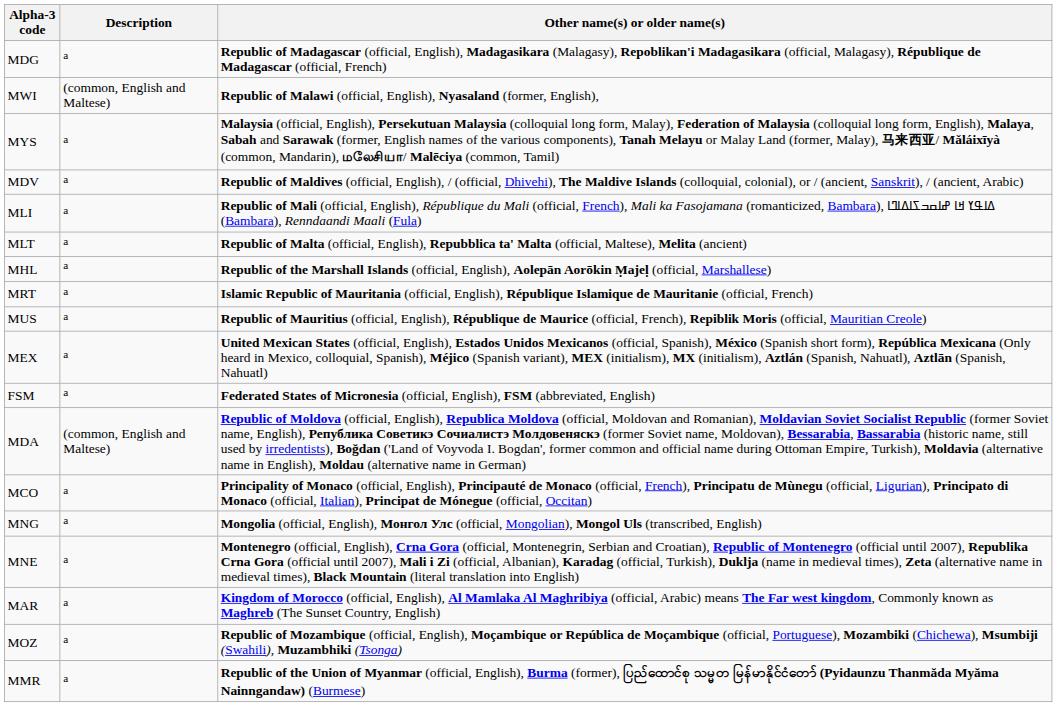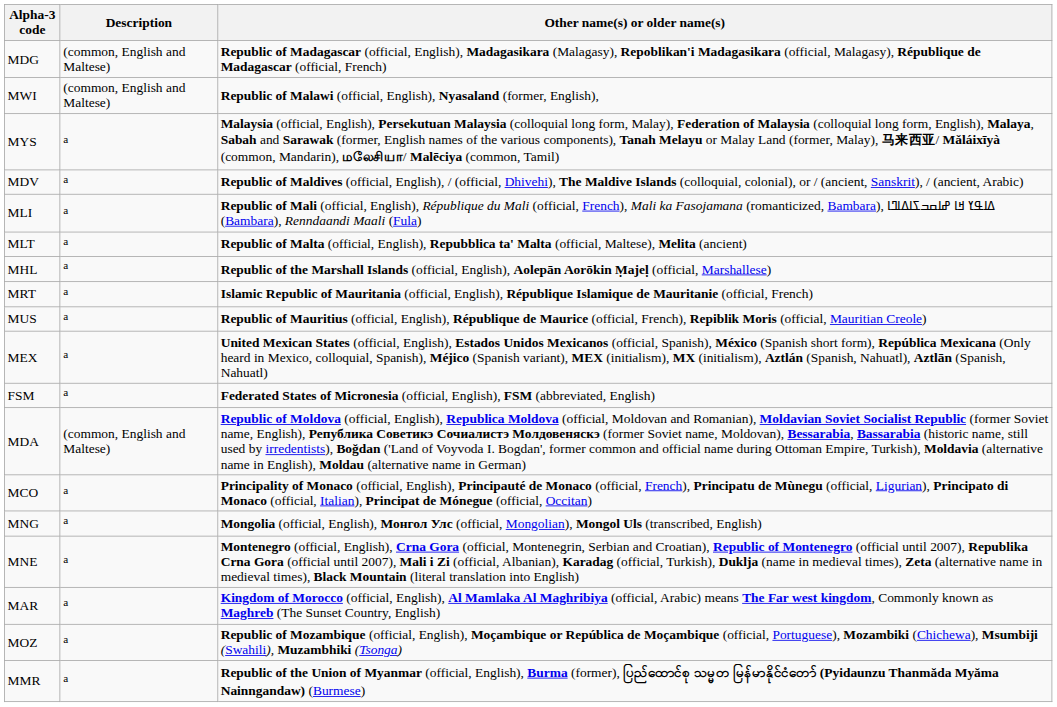(66, 56) a -> (124, 59) (common, English and Maltese)
